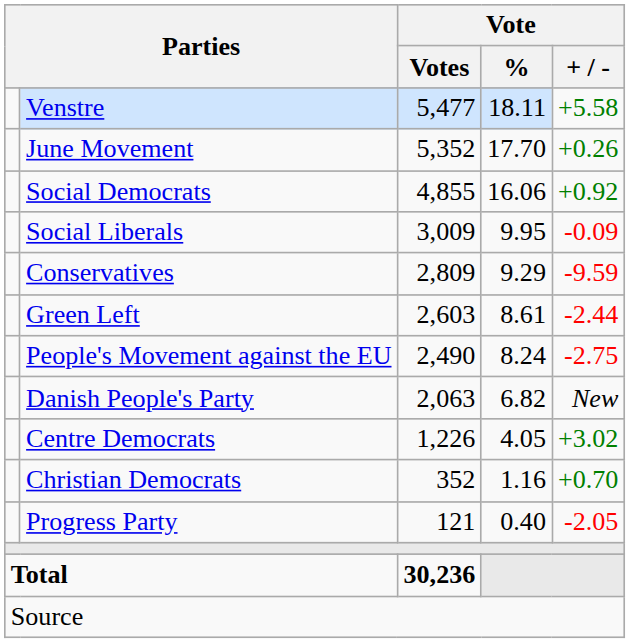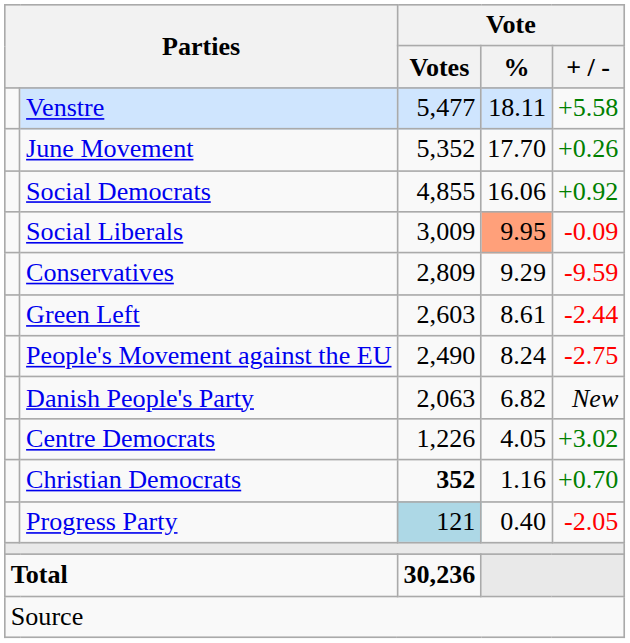(523, 231) no background -> (523, 231) lightsalmon background
(456, 480) normal -> (456, 480) bold
(456, 521) no background -> (456, 521) lightblue background
